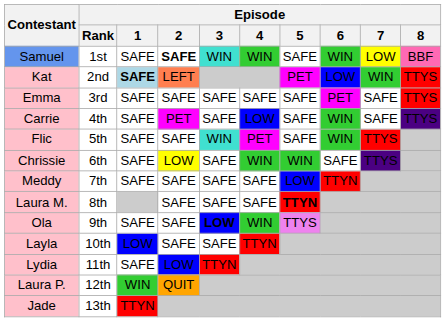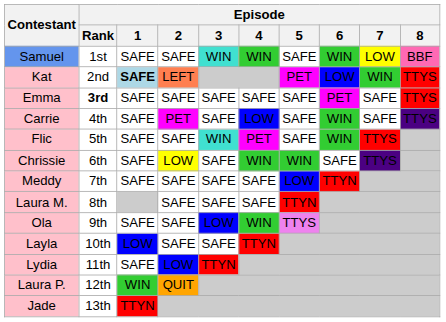(179, 56) bold -> (178, 56) normal
(98, 98) normal -> (98, 98) bold
(300, 202) bold -> (299, 202) normal
(219, 222) bold -> (219, 222) normal
